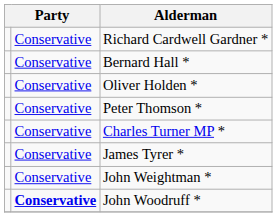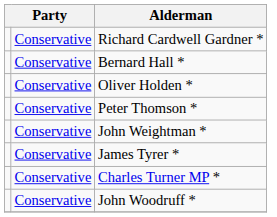rows swapped: (164, 131) <-> (157, 177)
(55, 200) bold -> (53, 200) normal
